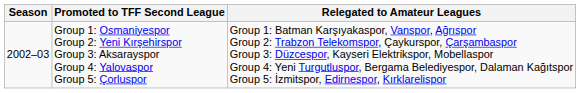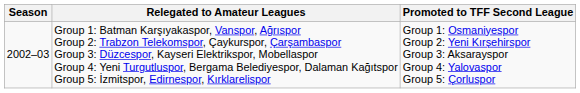columns swapped: (139, 13) <-> (401, 13)
